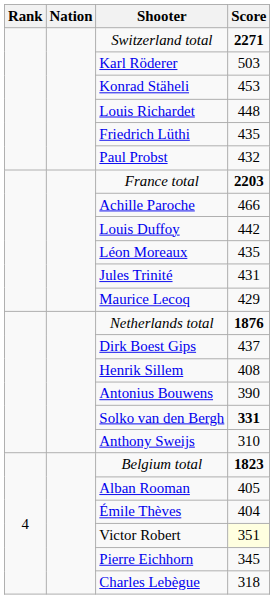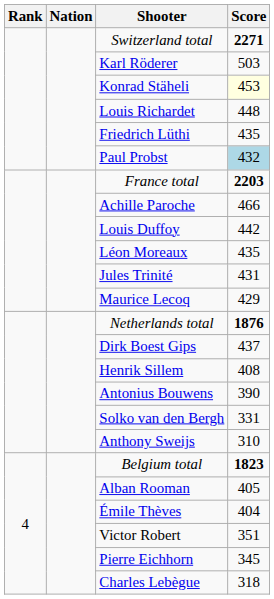(249, 87) no background -> (249, 87) lightyellow background
(249, 157) no background -> (249, 157) lightblue background
(249, 417) bold -> (249, 417) normal
(249, 535) lightyellow background -> (249, 535) no background
